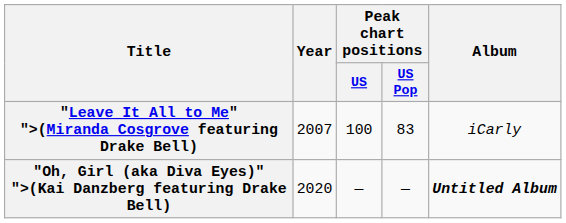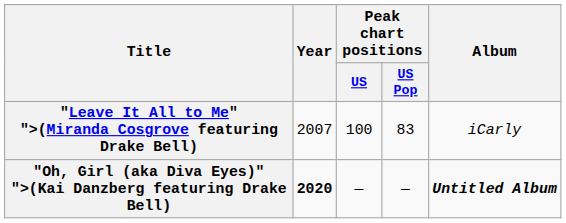(315, 189) normal -> (315, 189) bold
